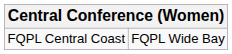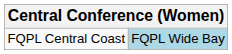(178, 38) no background -> (178, 38) lightblue background
